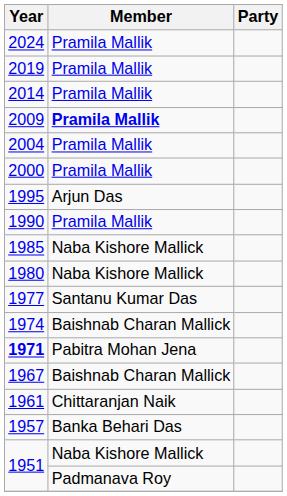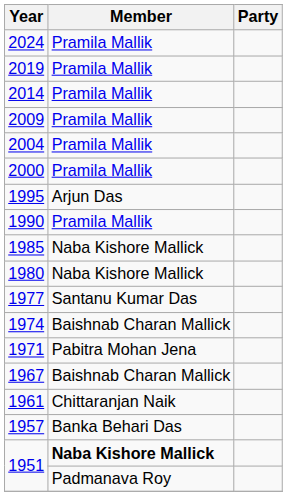(106, 119) bold -> (102, 119) normal
(26, 350) bold -> (26, 350) normal
(128, 453) normal -> (133, 453) bold
